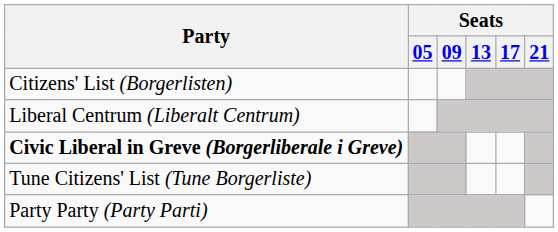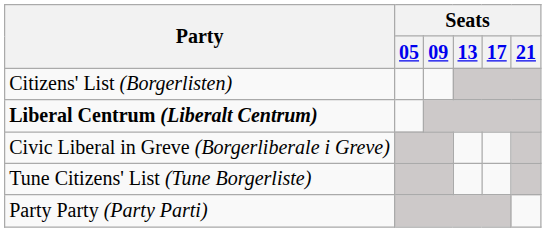(154, 115) normal -> (163, 115) bold
(206, 147) bold -> (200, 147) normal
